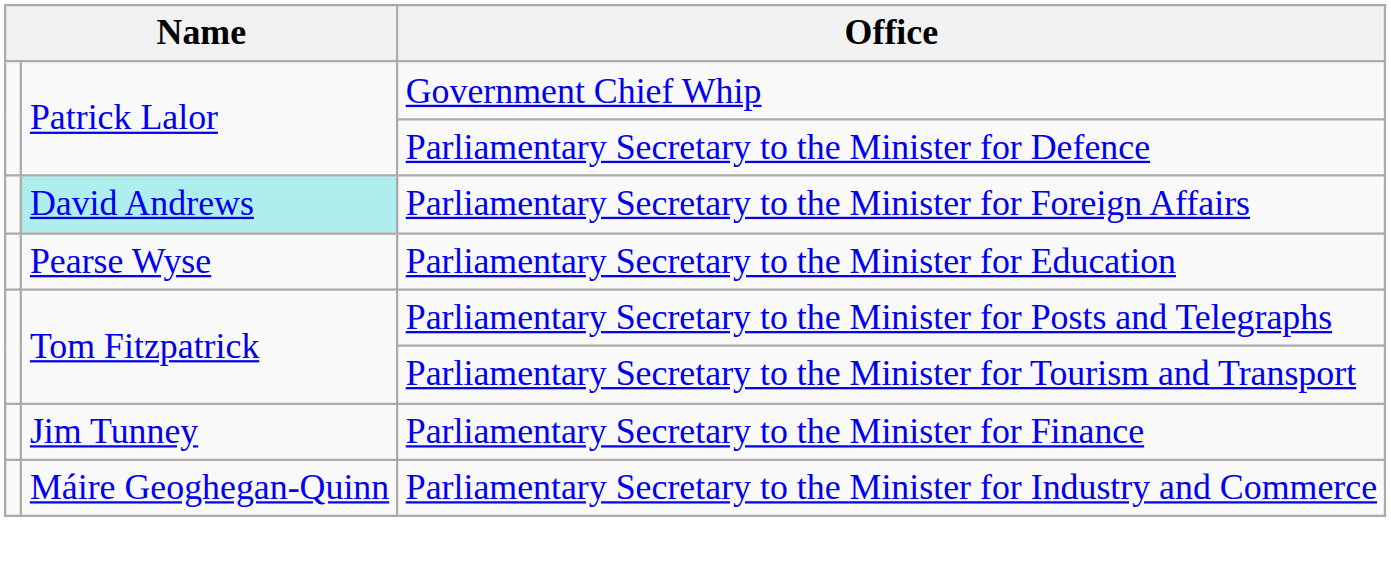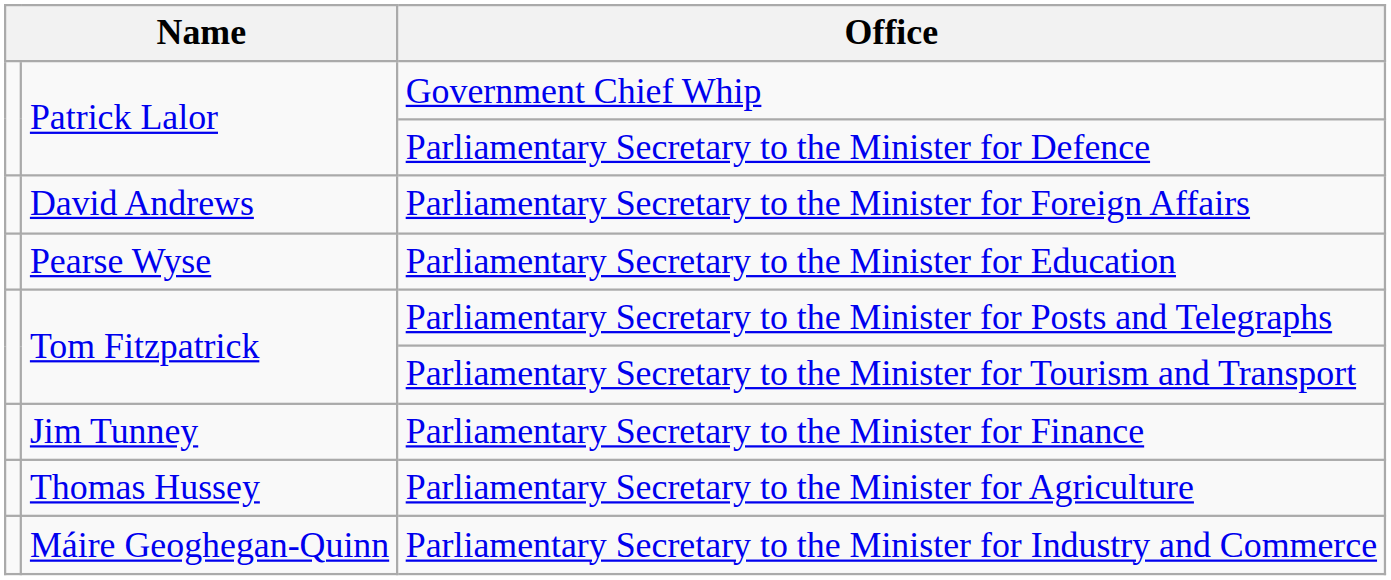(142, 203) paleturquoise background -> (142, 203) no background
+ row: (800, 487)
